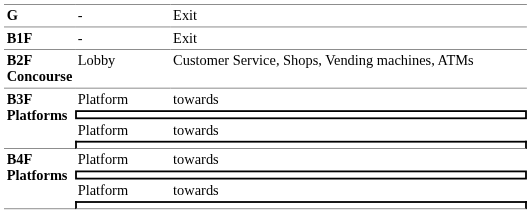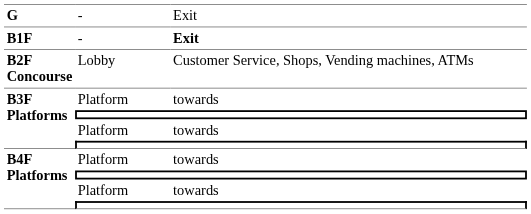(185, 38) normal -> (186, 38) bold
